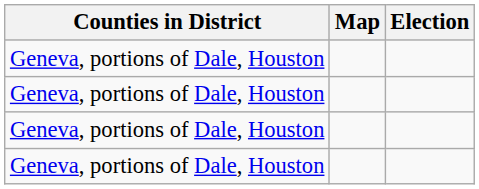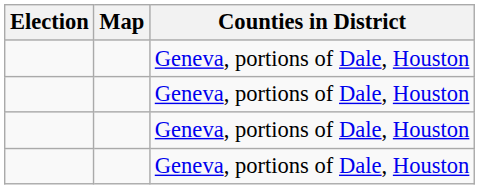columns swapped: (430, 22) <-> (167, 22)
